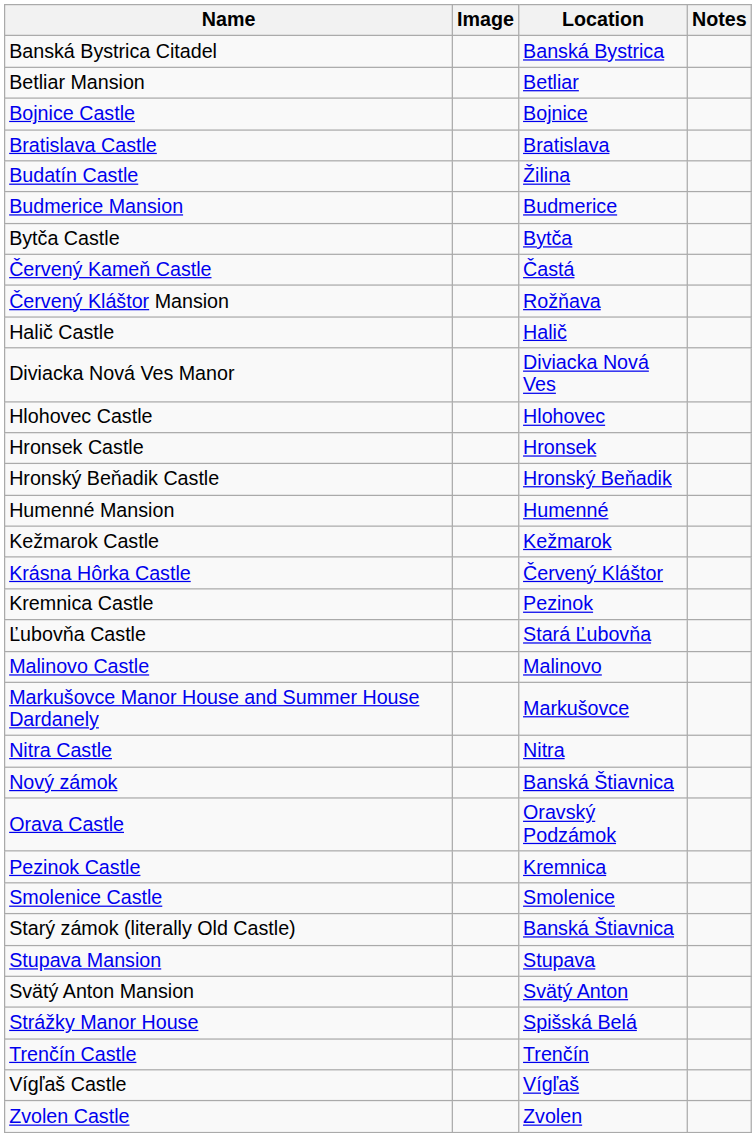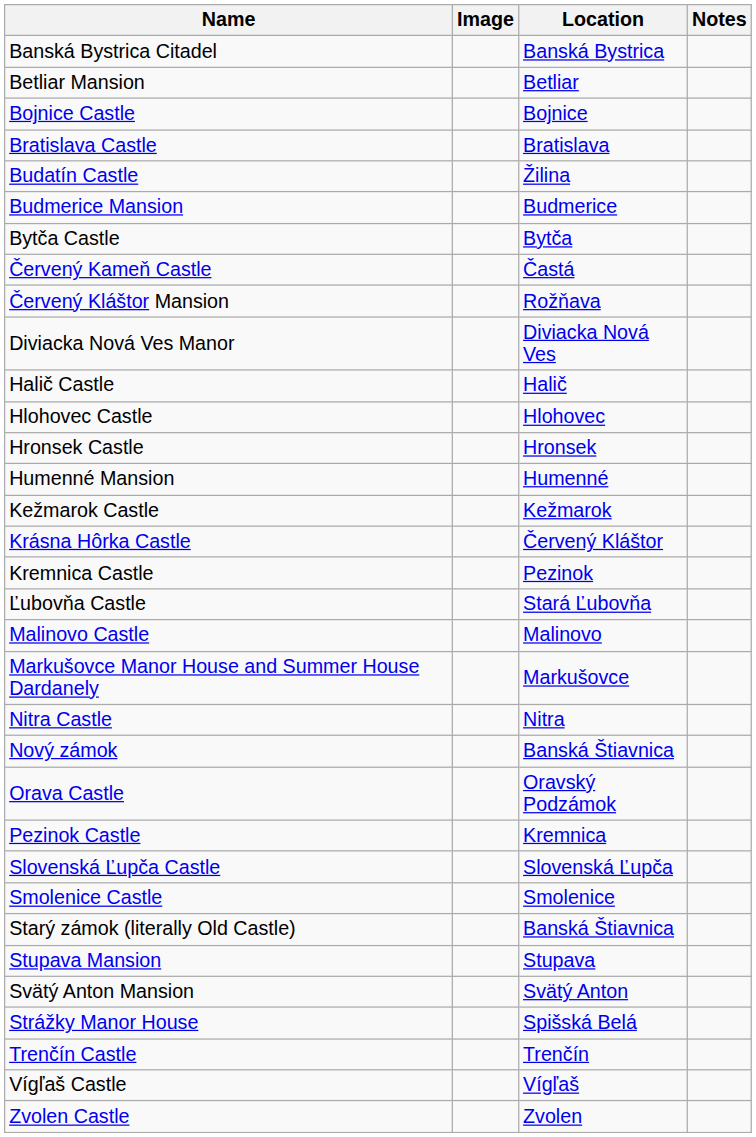rows swapped: (122, 374) <-> (62, 332)
- row: (114, 479)
+ row: (115, 866)
